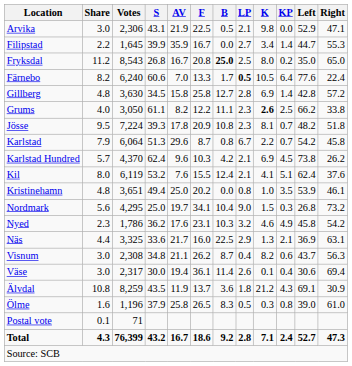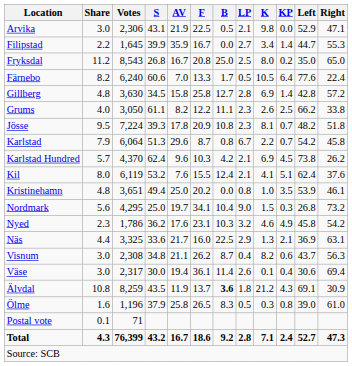(224, 61) bold -> (224, 61) normal
(245, 77) bold -> (245, 77) normal
(267, 110) bold -> (267, 110) normal
(227, 288) normal -> (227, 288) bold
